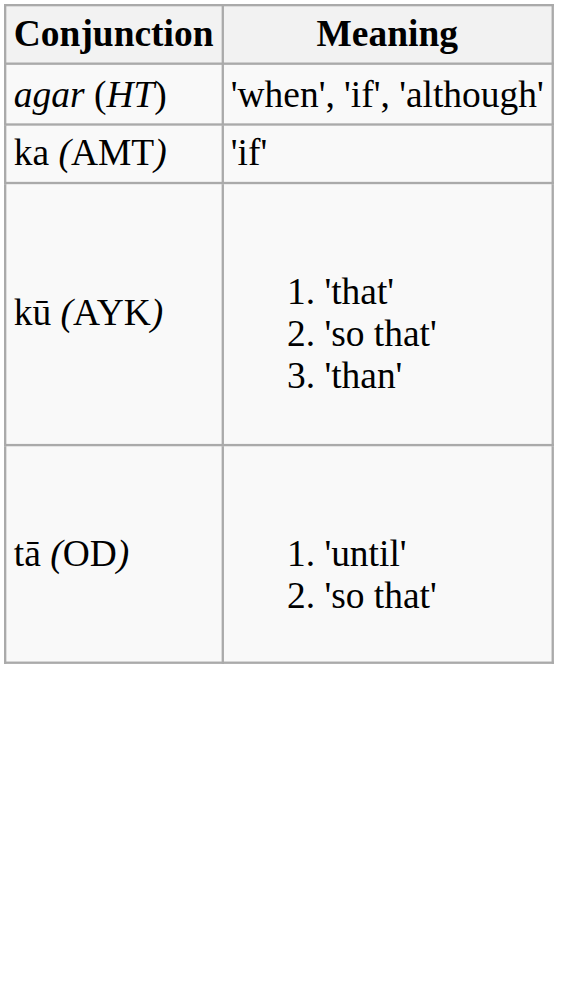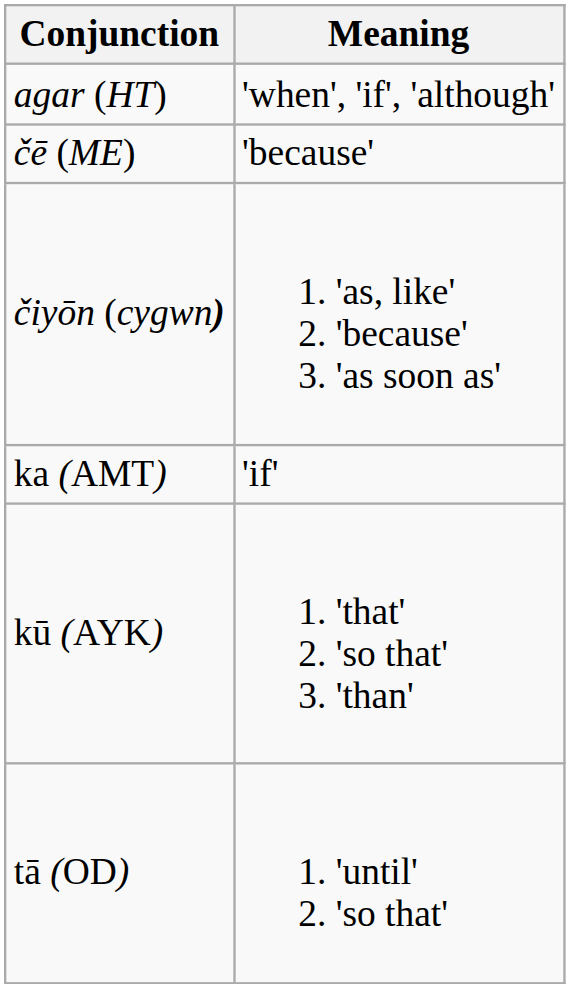+ row: (75, 152)
+ row: (119, 312)
